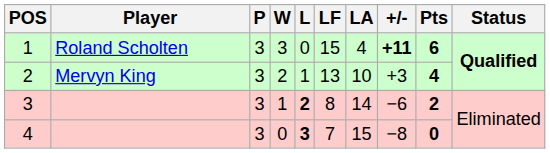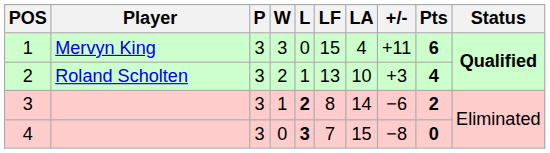(122, 47) Roland Scholten -> (105, 47) Mervyn King
(397, 47) bold -> (397, 47) normal
(105, 76) Mervyn King -> (122, 76) Roland Scholten
